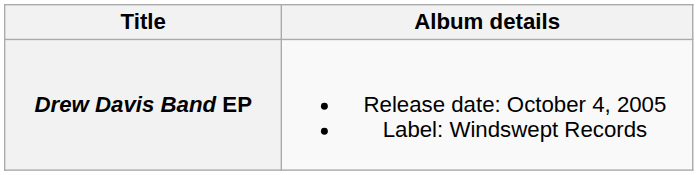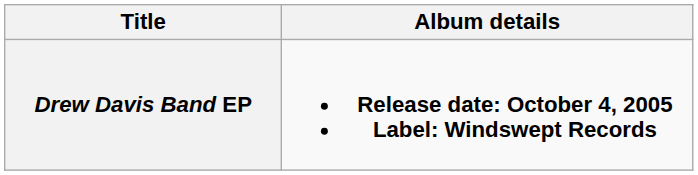(487, 117) normal -> (487, 117) bold
